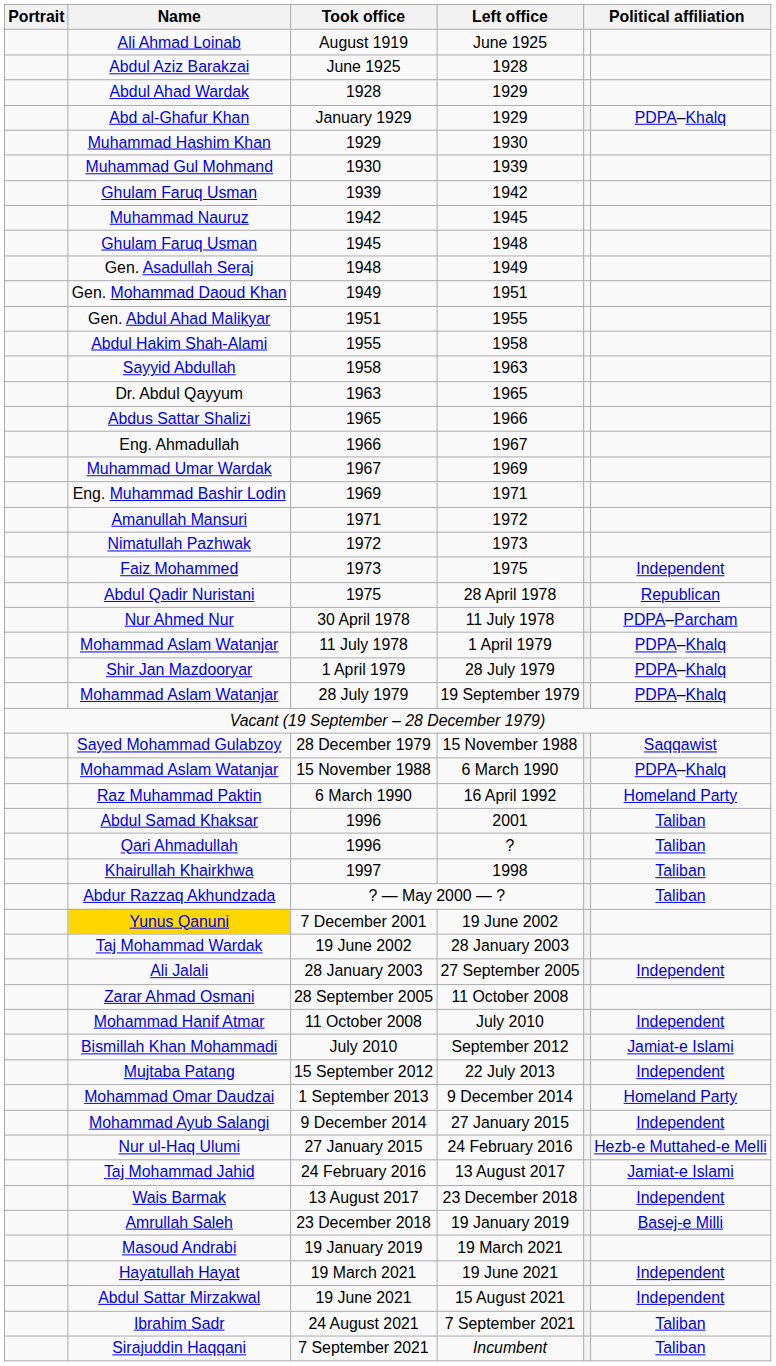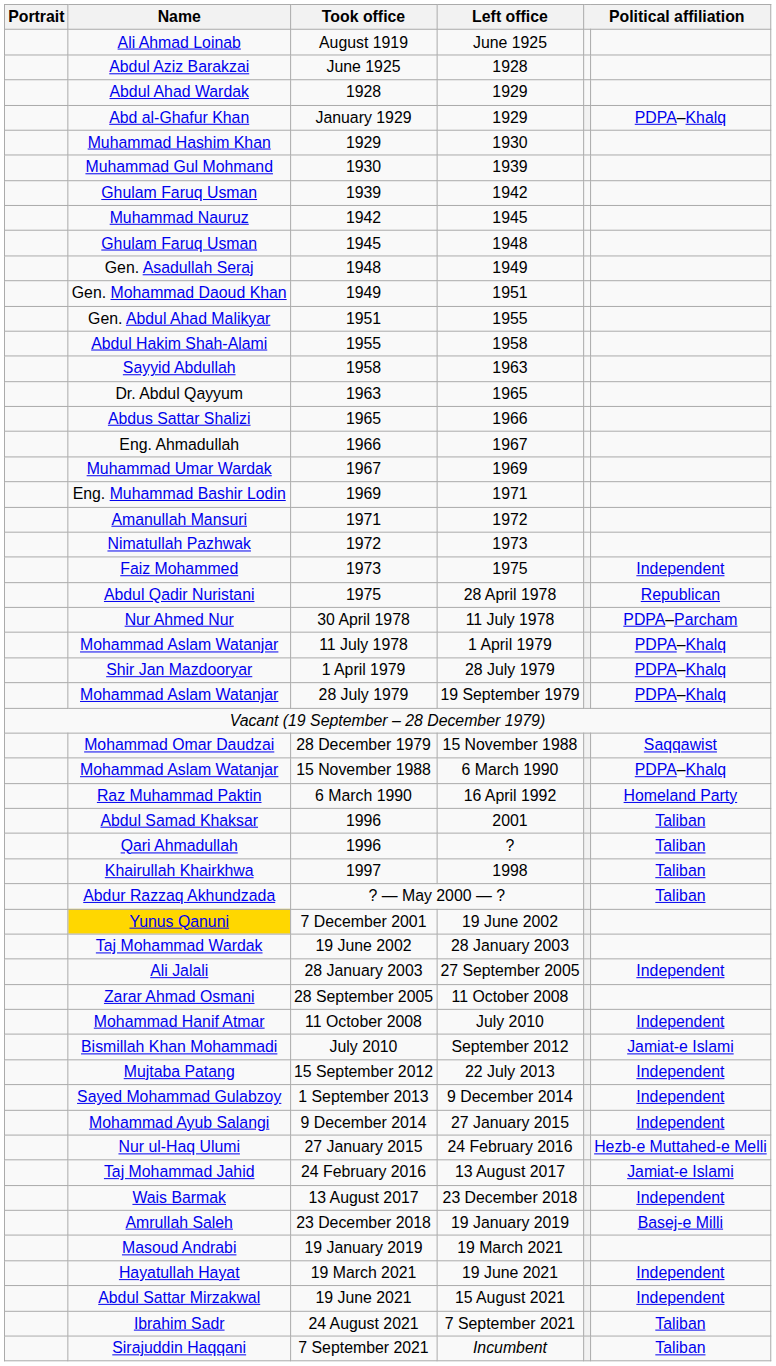(179, 745) Sayed Mohammad Gulabzoy -> (179, 745) Mohammad Omar Daudzai
(179, 1097) Mohammad Omar Daudzai -> (179, 1097) Sayed Mohammad Gulabzoy
(680, 1097) Homeland Party -> (680, 1097) Independent
